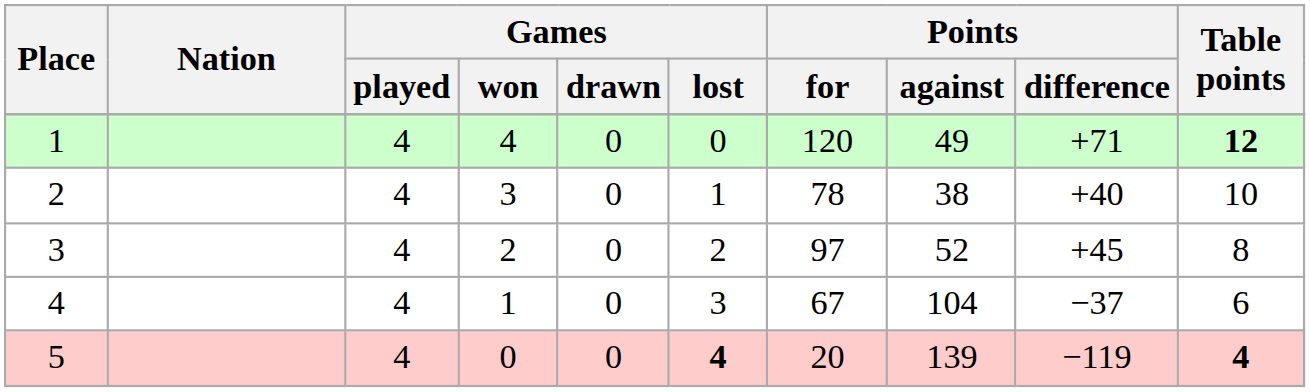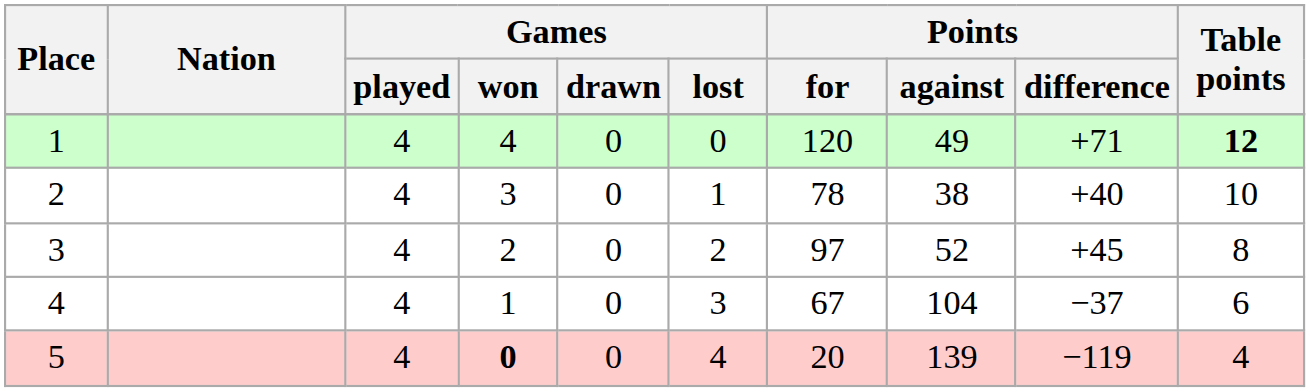(508, 357) normal -> (508, 357) bold
(718, 357) bold -> (718, 357) normal
(1241, 357) bold -> (1241, 357) normal
